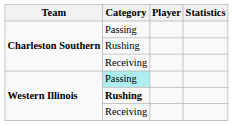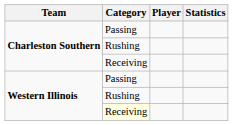(121, 79) paleturquoise background -> (121, 79) no background
(123, 95) bold -> (122, 95) normal
(126, 112) no background -> (126, 112) lightyellow background
